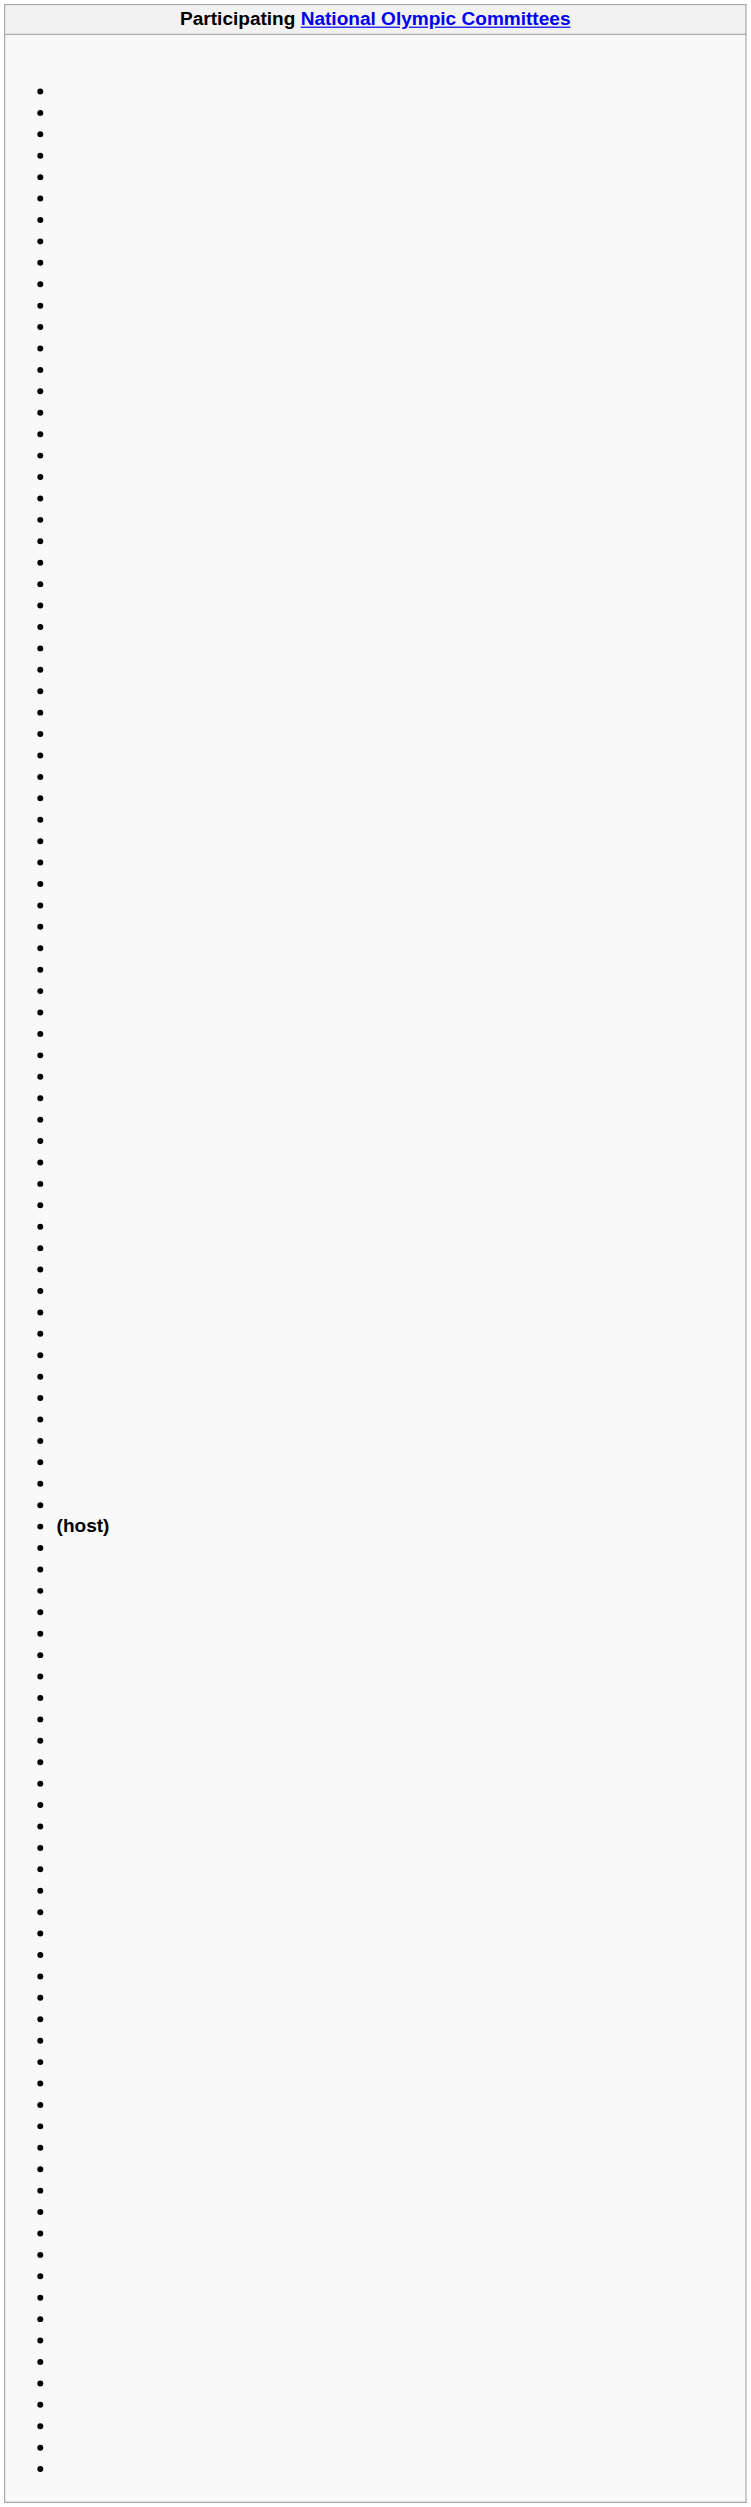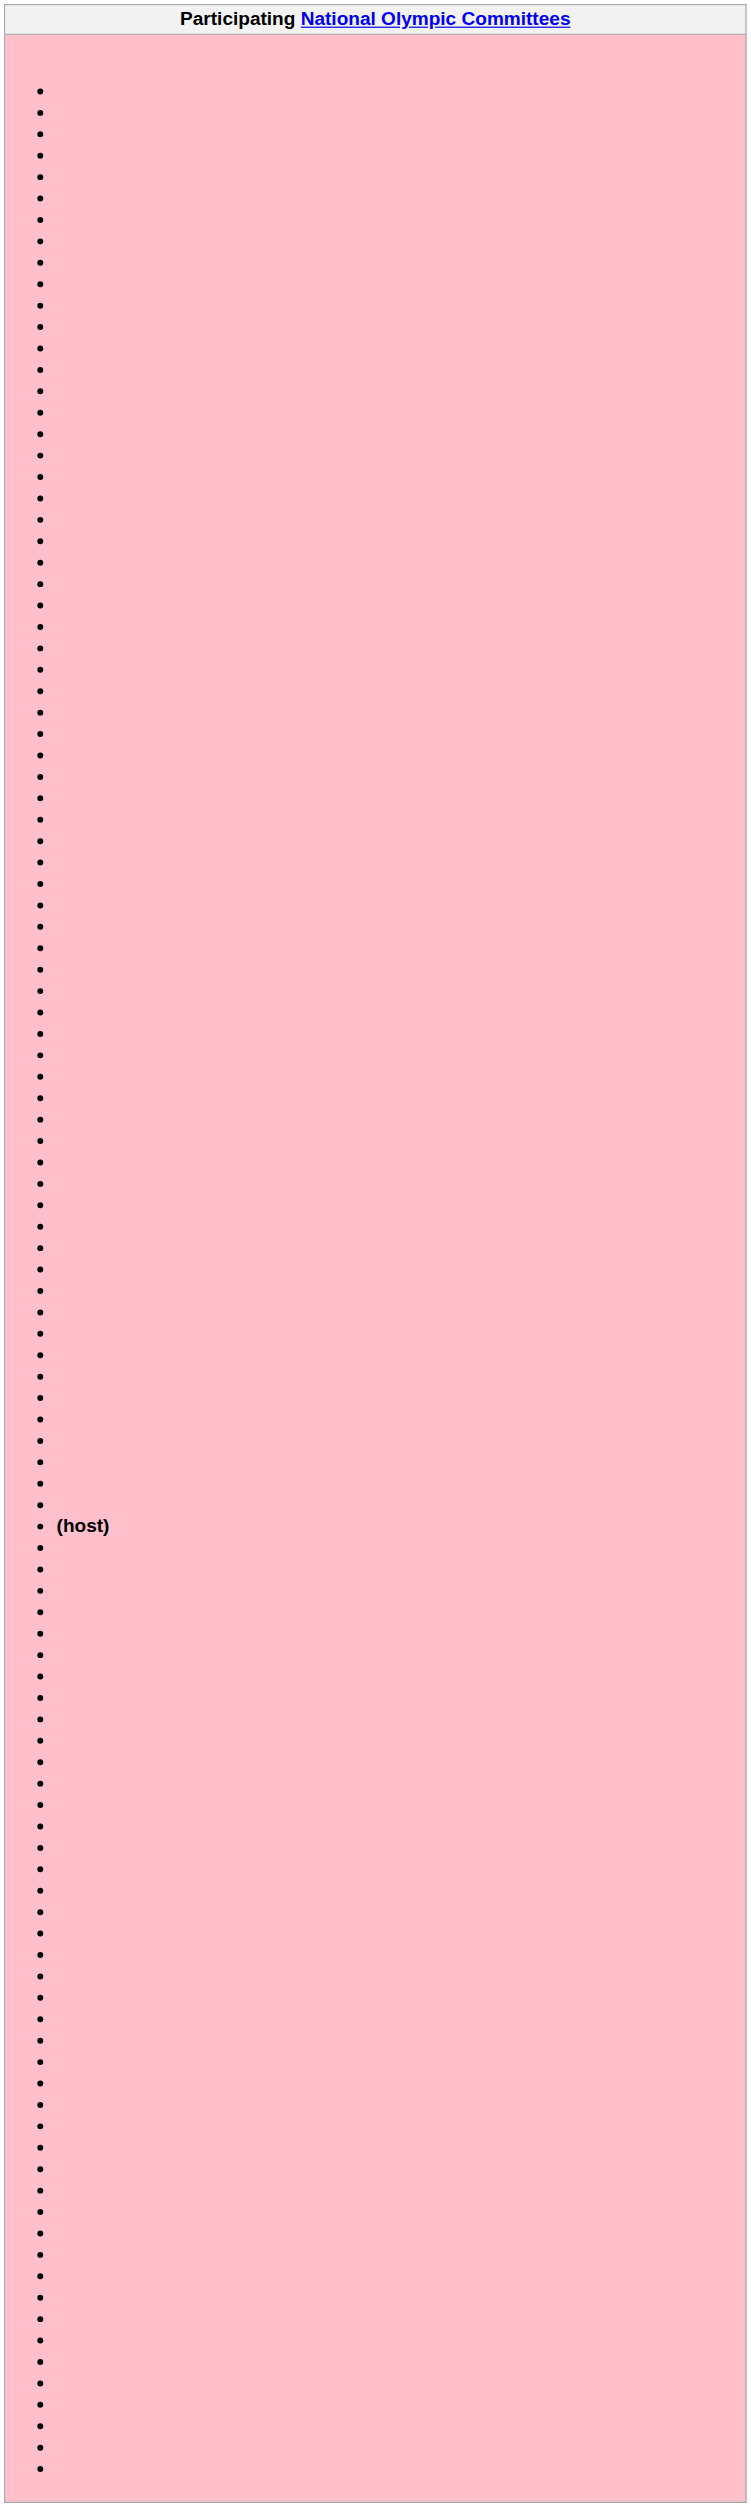(375, 1279) no background -> (375, 1279) pink background
